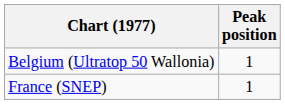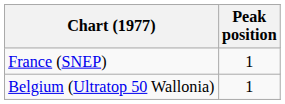rows swapped: (57, 86) <-> (111, 61)
